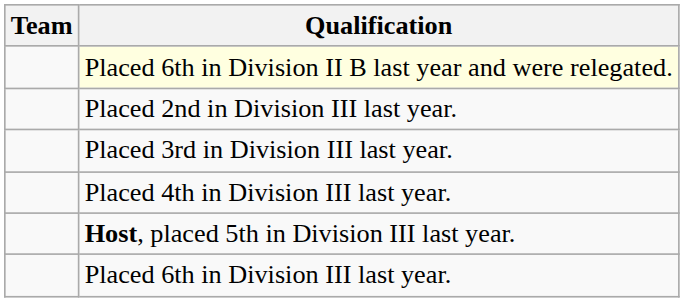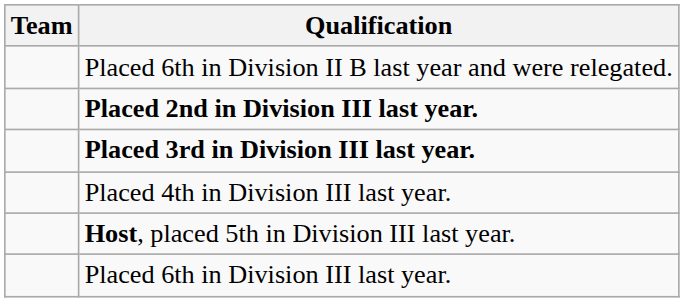(379, 66) lightyellow background -> (379, 66) no background
(271, 108) normal -> (281, 108) bold
(269, 150) normal -> (280, 150) bold
